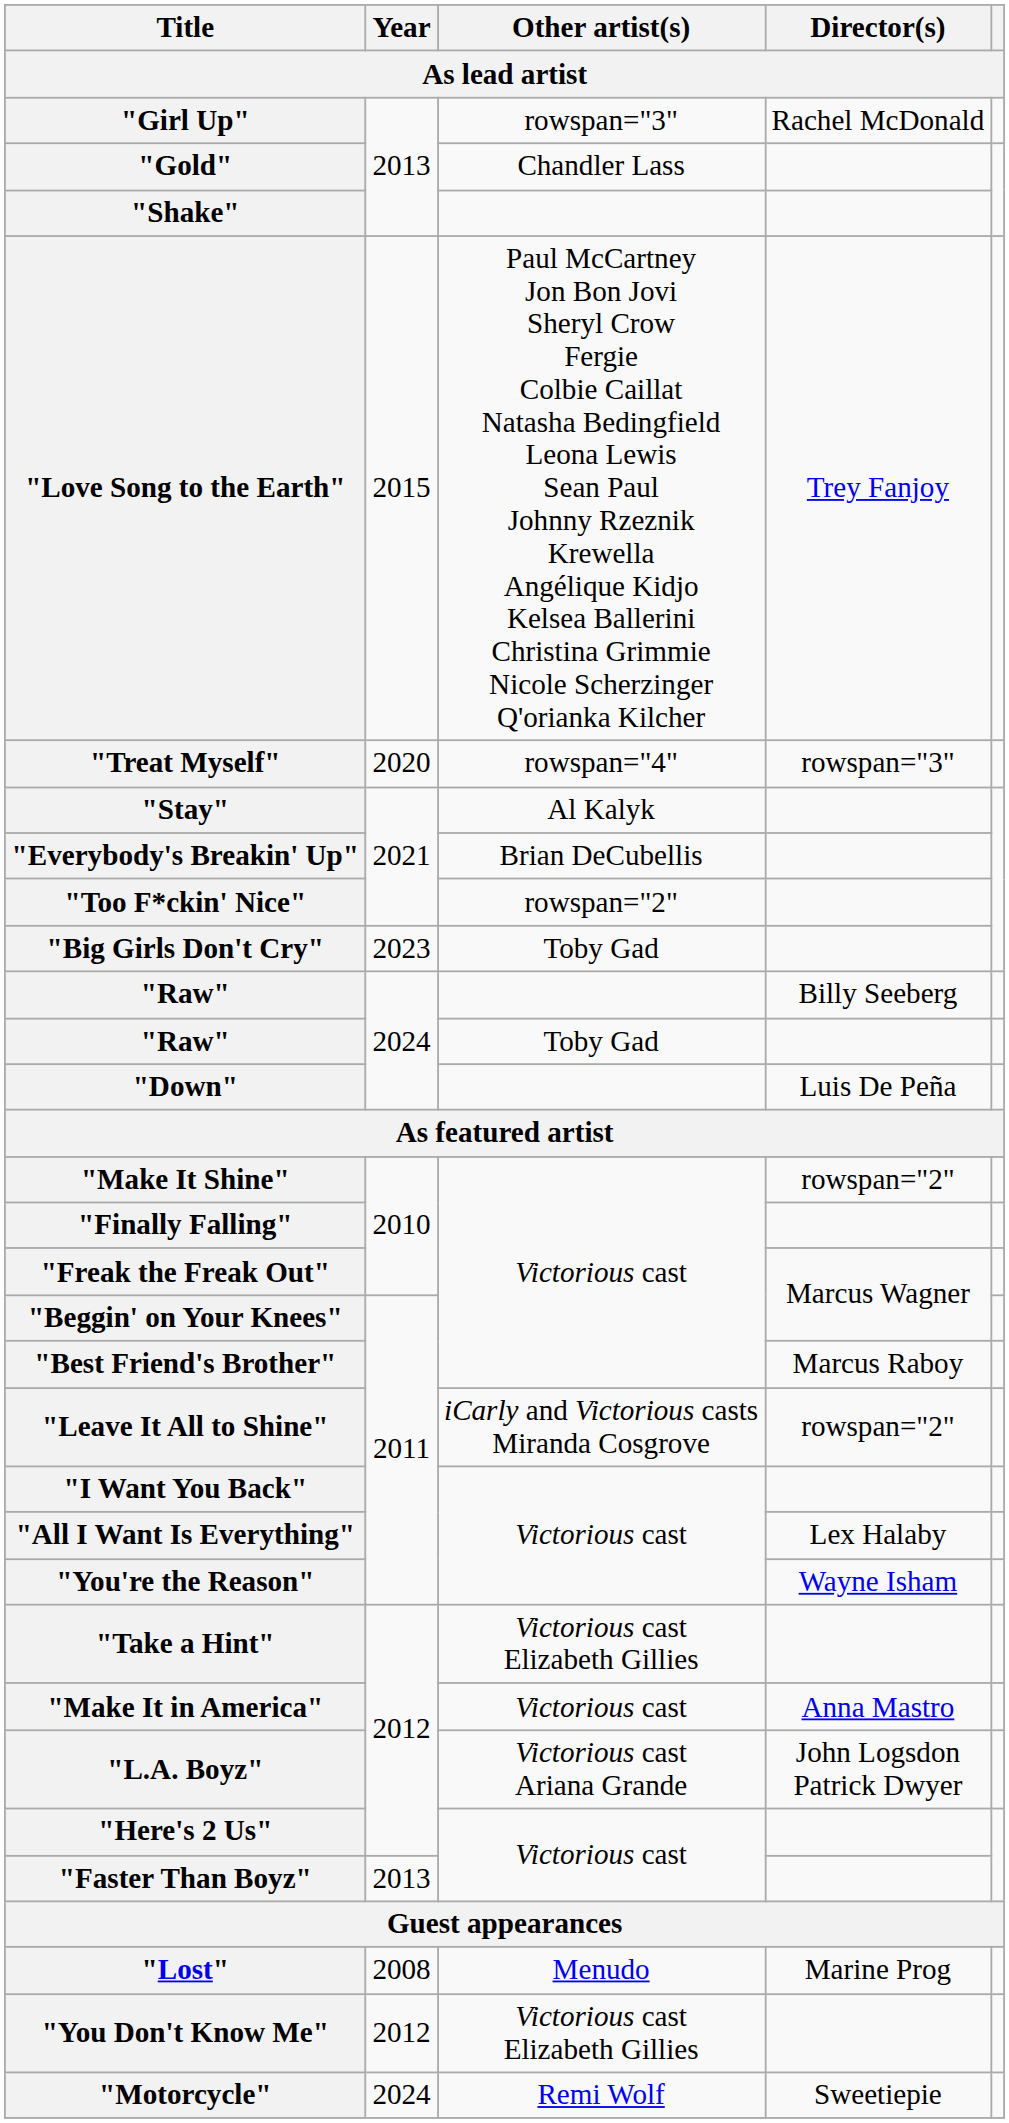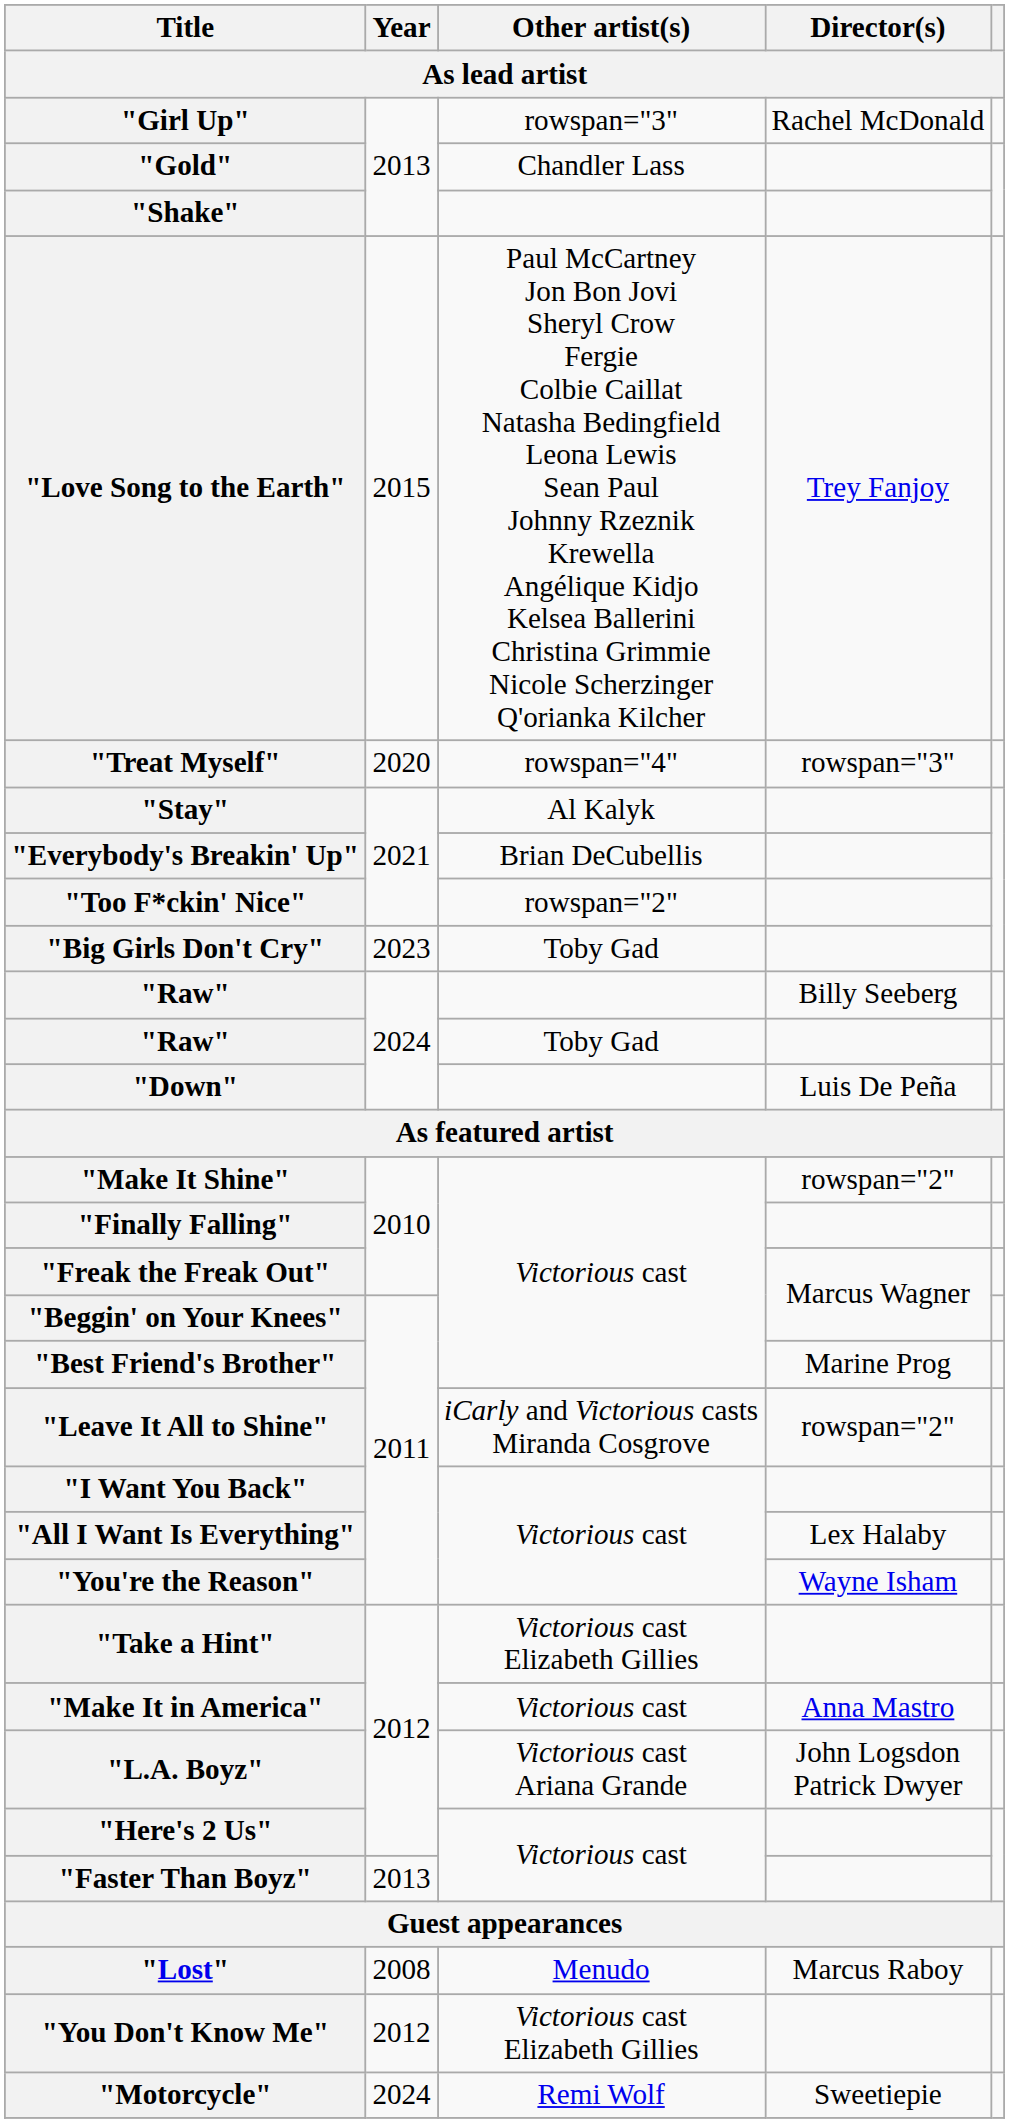(878, 1363) Marcus Raboy -> (878, 1363) Marine Prog
(878, 1969) Marine Prog -> (878, 1969) Marcus Raboy
